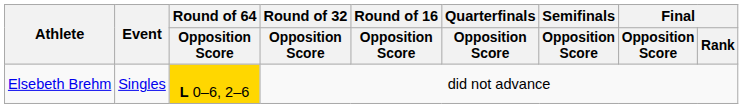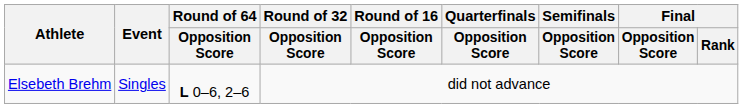(215, 92) gold background -> (215, 92) no background
